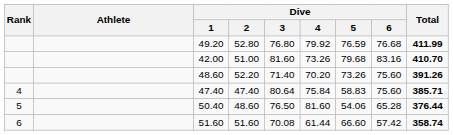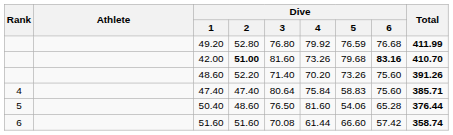(247, 59) normal -> (247, 59) bold
(389, 59) normal -> (389, 59) bold
